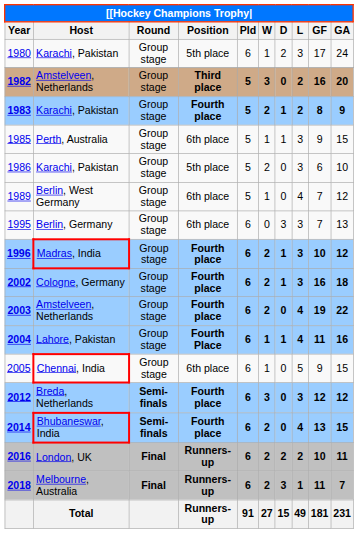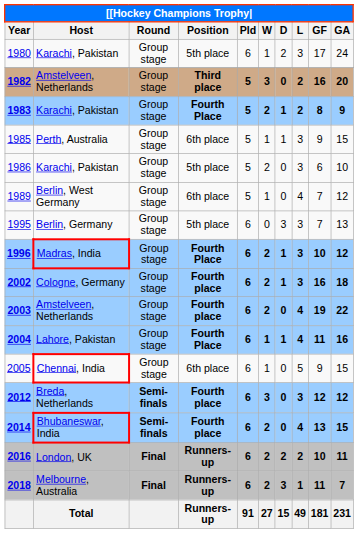(208, 110) Fourth place -> (208, 110) Fourth Place
(208, 225) 6th place -> (208, 225) 5th place
(208, 254) Fourth place -> (208, 254) Fourth Place
